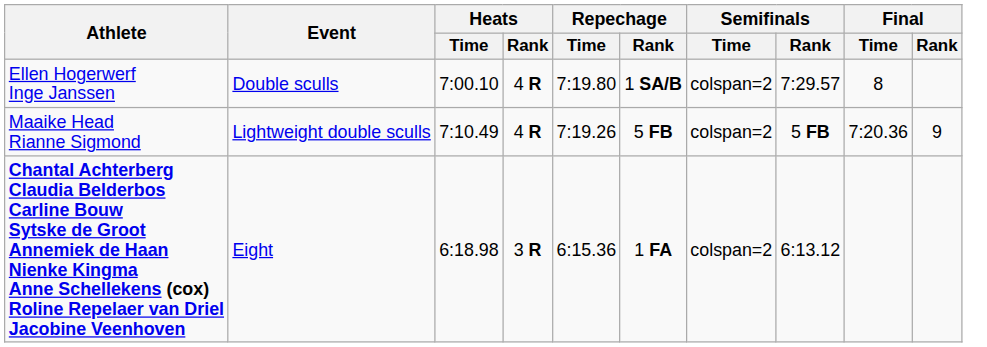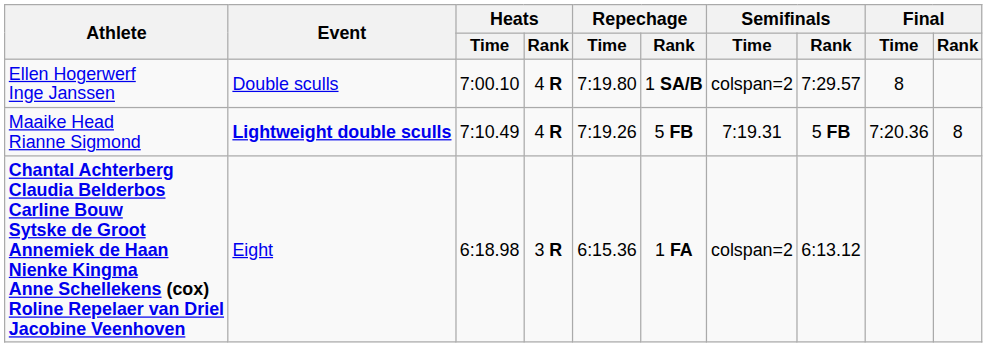(332, 132) normal -> (342, 132) bold
(731, 132) colspan=2 -> (752, 132) 7:19.31
(937, 132) 9 -> (958, 132) 8
